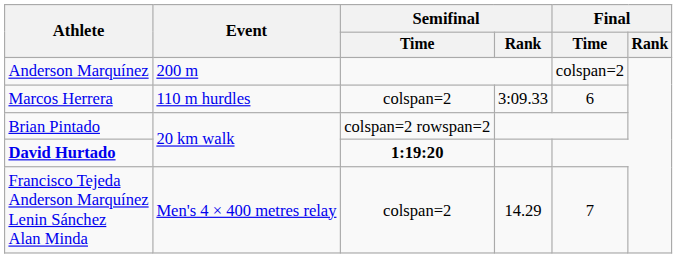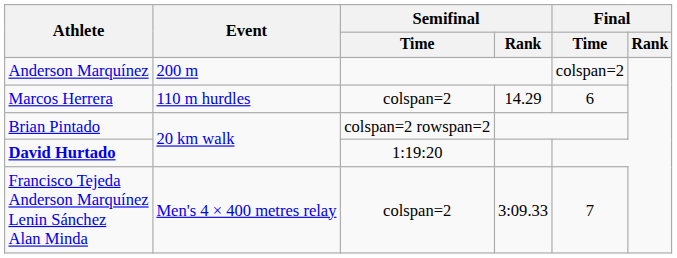(523, 99) 3:09.33 -> (523, 99) 14.29
(417, 153) bold -> (417, 153) normal
(523, 210) 14.29 -> (523, 210) 3:09.33
